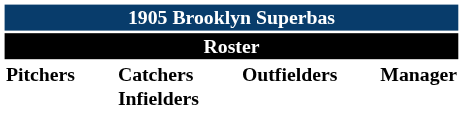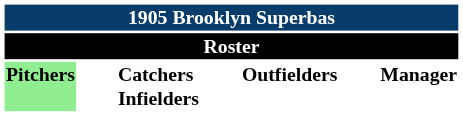(40, 74) no background -> (40, 74) lightgreen background
